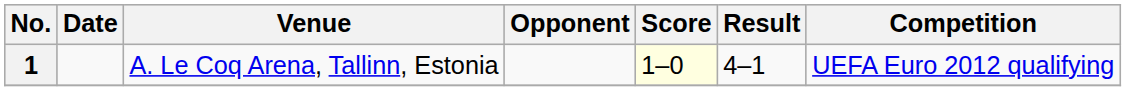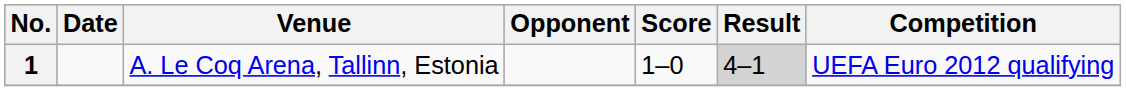(662, 64) lightyellow background -> (662, 64) no background
(744, 64) no background -> (744, 64) lightgrey background
